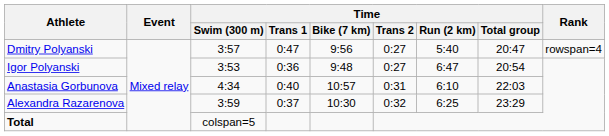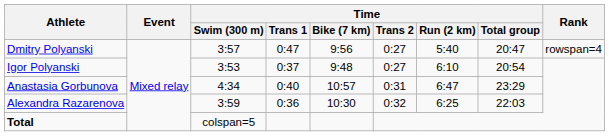(288, 67) 0:36 -> (288, 67) 0:37
(447, 67) 6:47 -> (447, 67) 6:10
(447, 86) 6:10 -> (447, 86) 6:47
(510, 86) 22:03 -> (510, 86) 23:29
(288, 104) 0:37 -> (288, 104) 0:36
(510, 104) 23:29 -> (510, 104) 22:03
